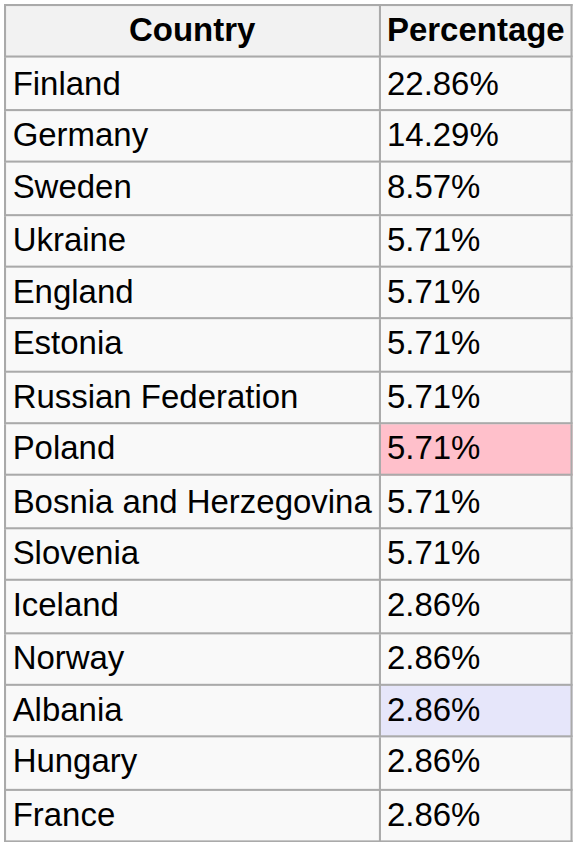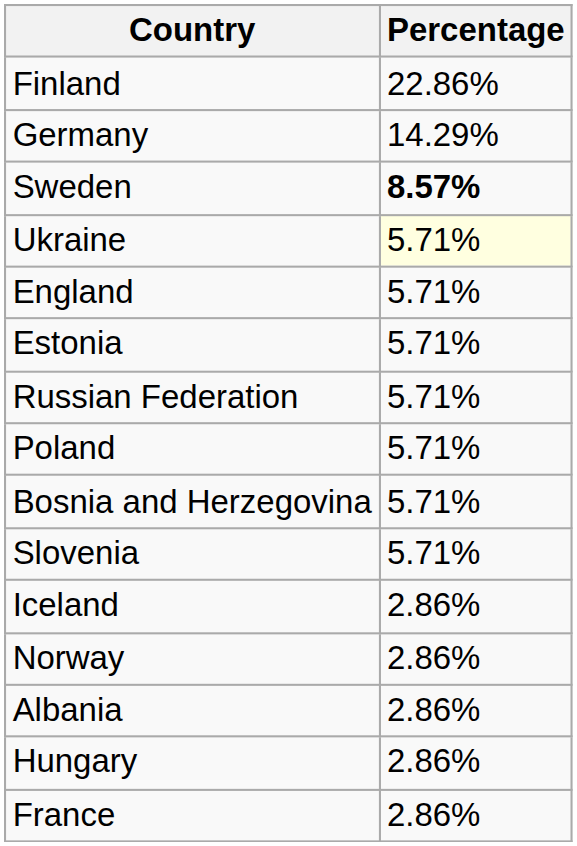(434, 187) normal -> (434, 187) bold
(434, 239) no background -> (434, 239) lightyellow background
(434, 448) pink background -> (434, 448) no background
(434, 710) lavender background -> (434, 710) no background
